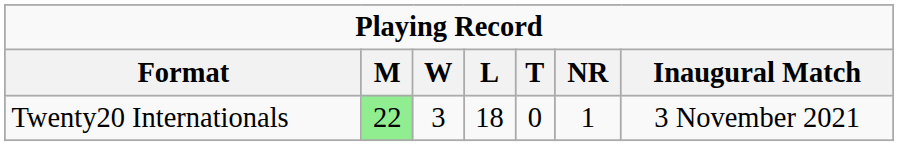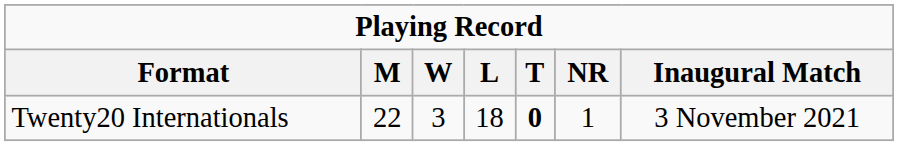(387, 117) lightgreen background -> (387, 117) no background
(535, 117) normal -> (535, 117) bold
